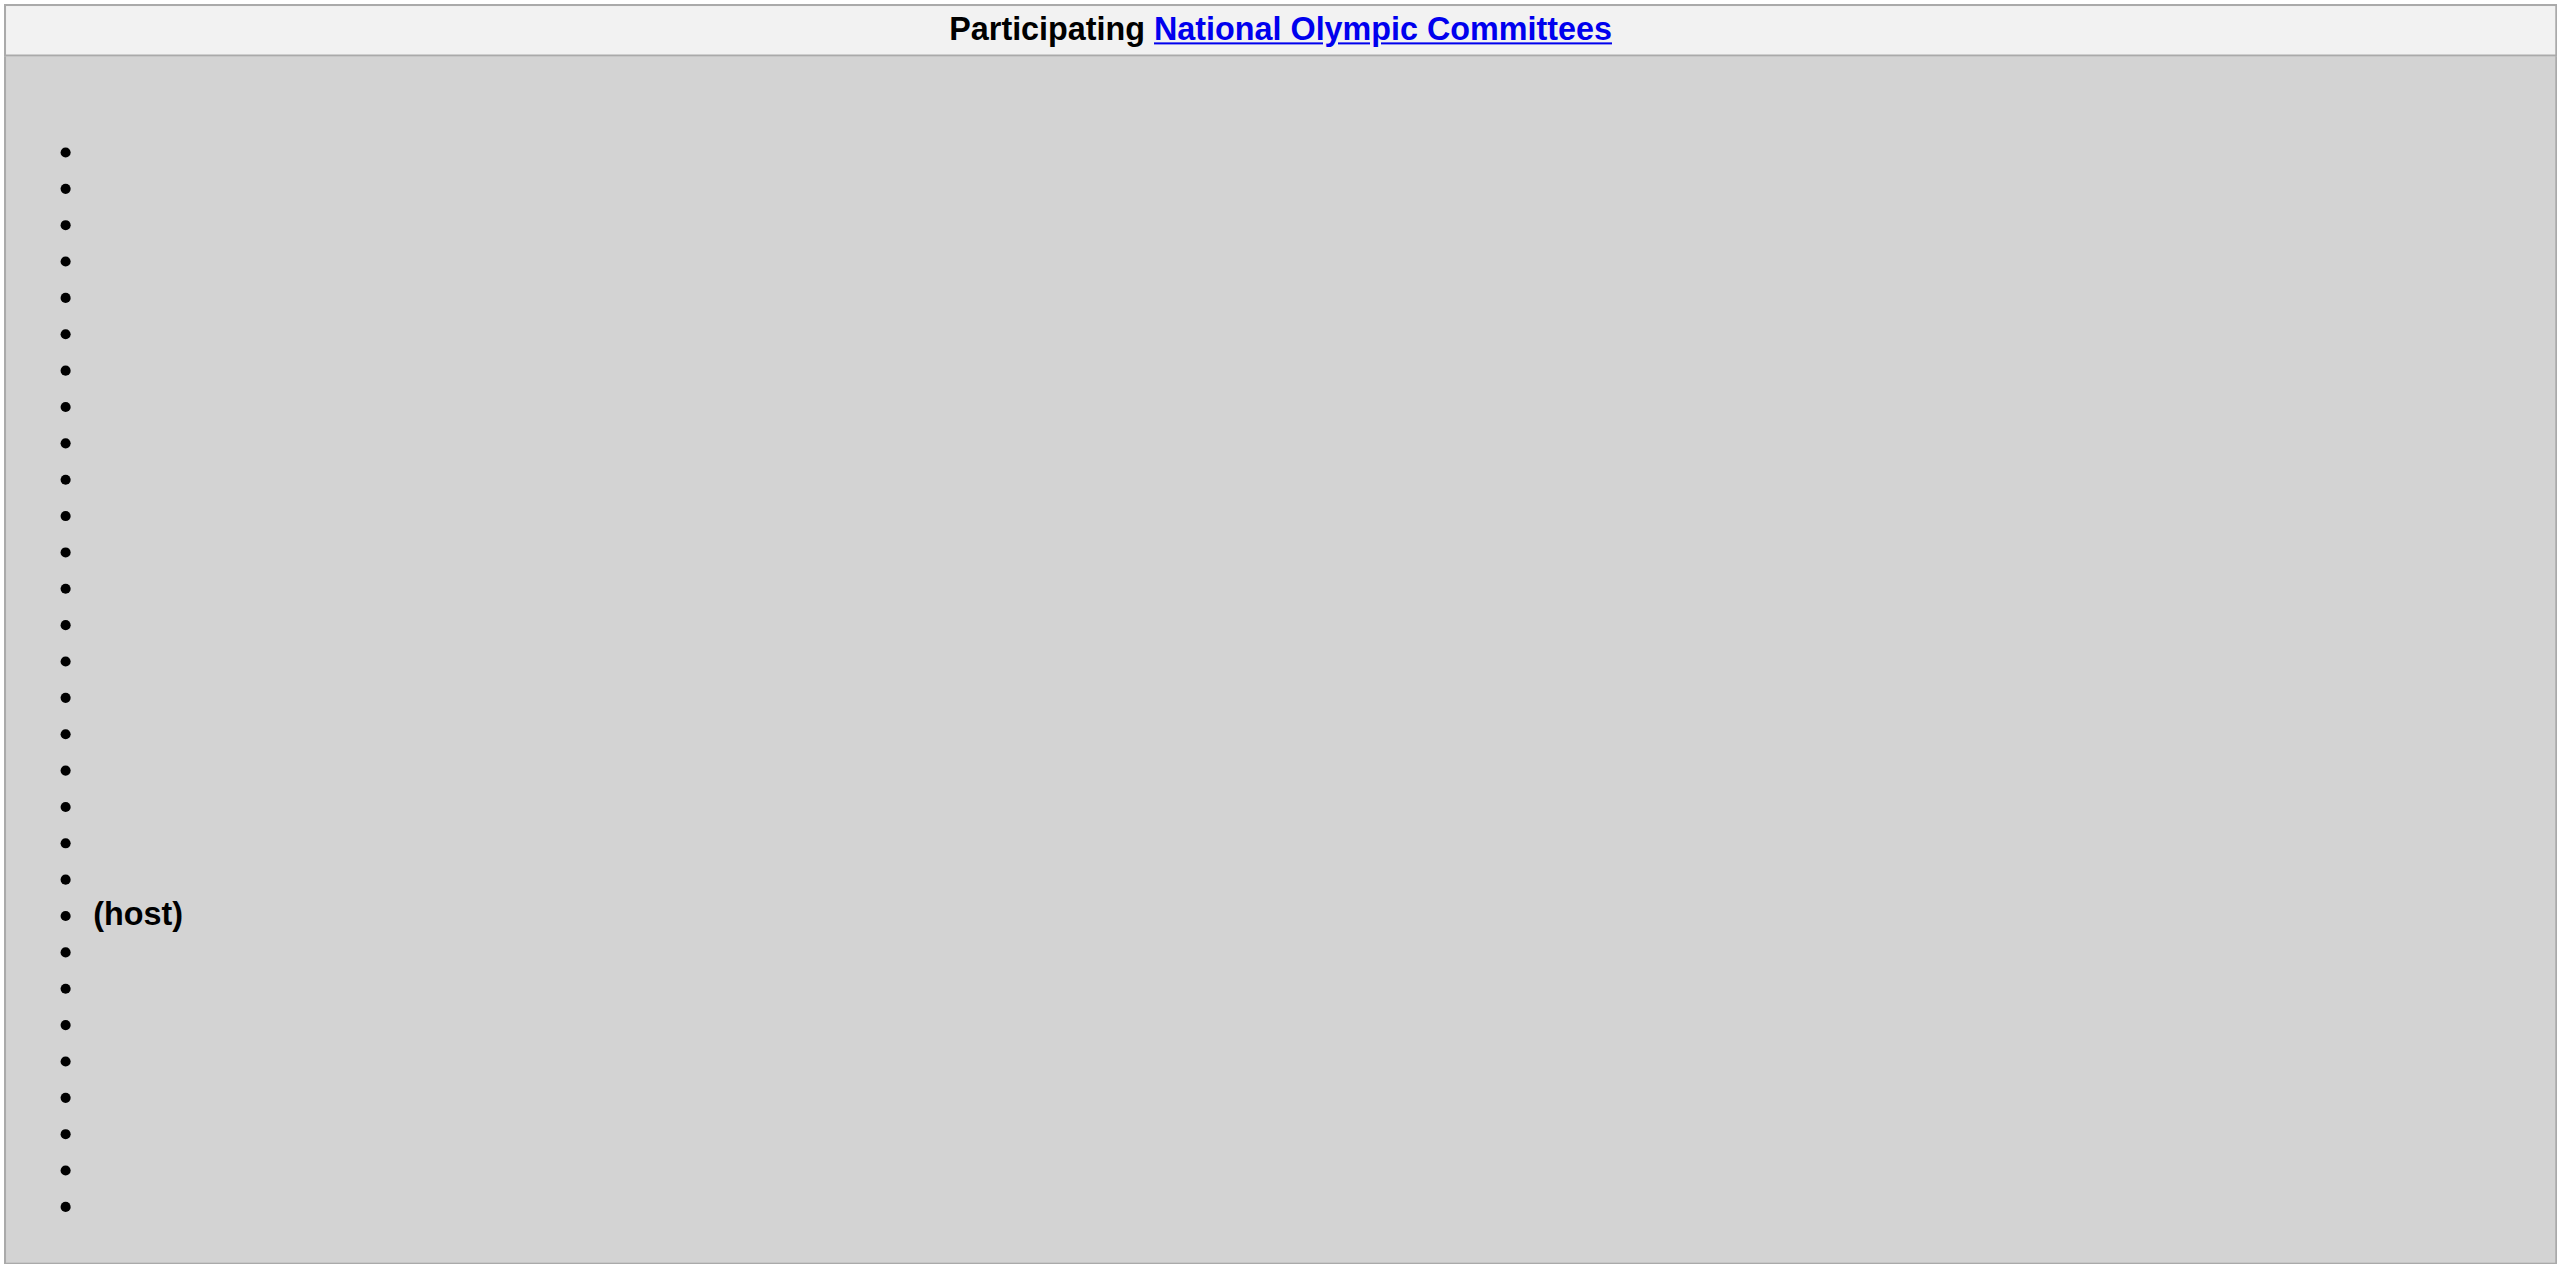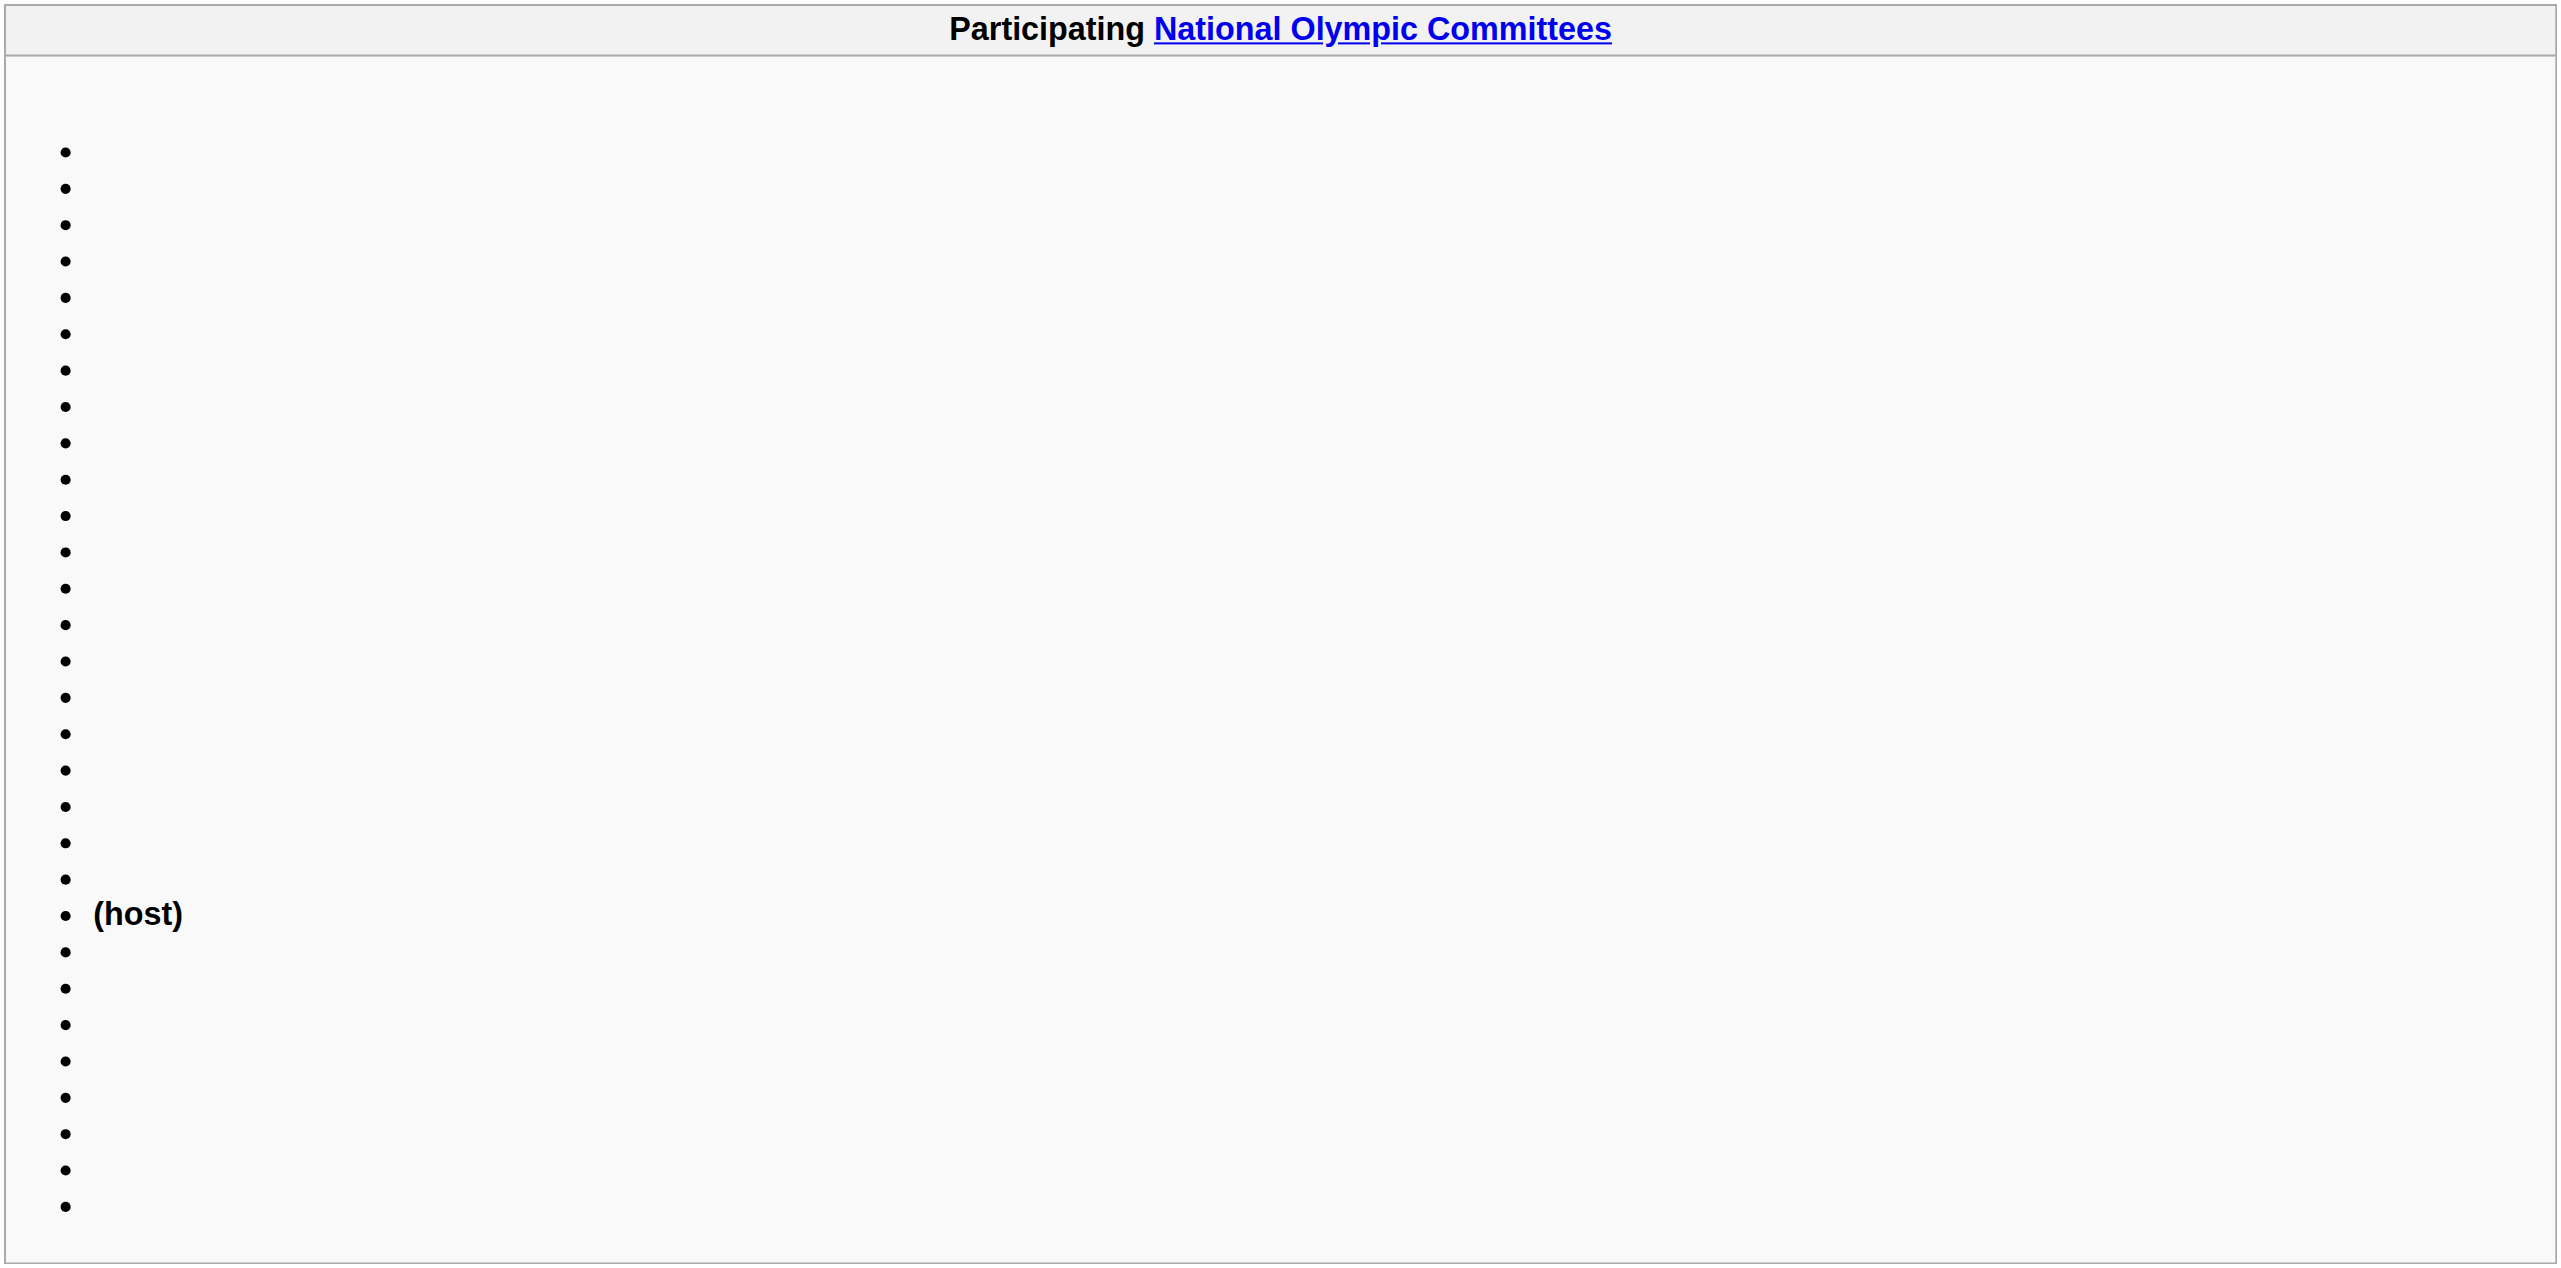(1281, 678) lightgrey background -> (1281, 678) no background
